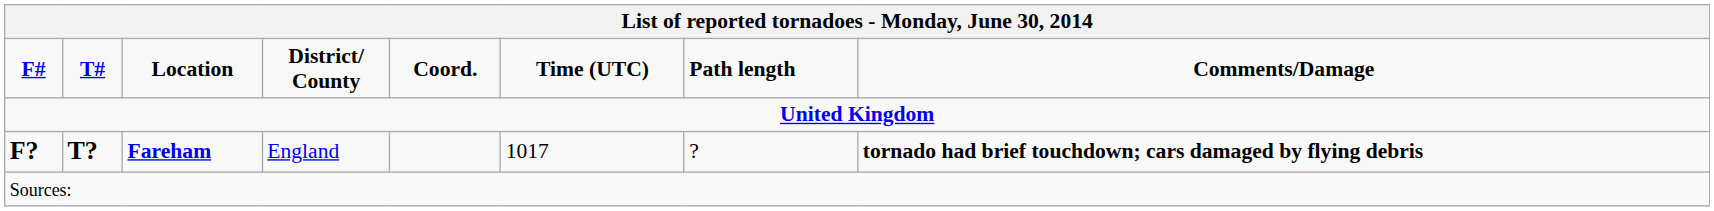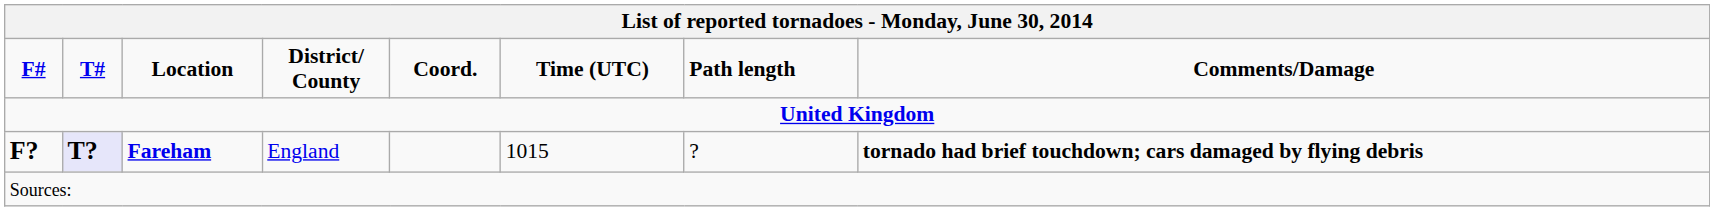(83, 151) no background -> (83, 151) lavender background
(527, 151) 1017 -> (527, 151) 1015
